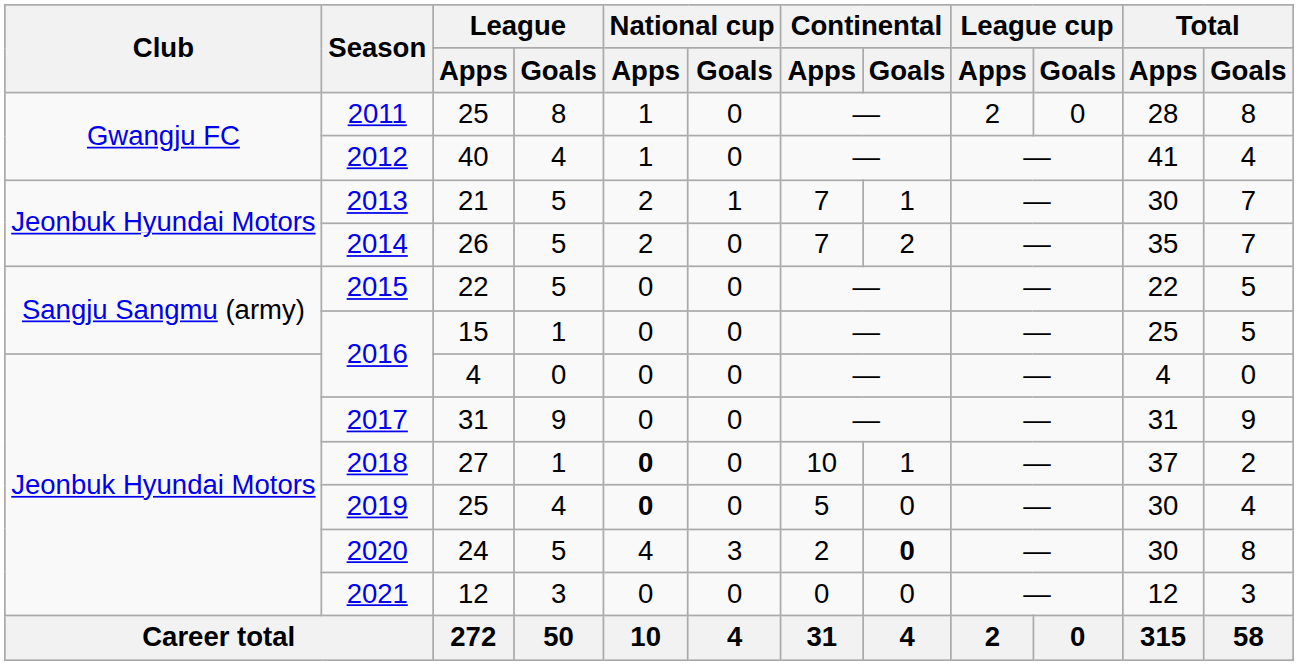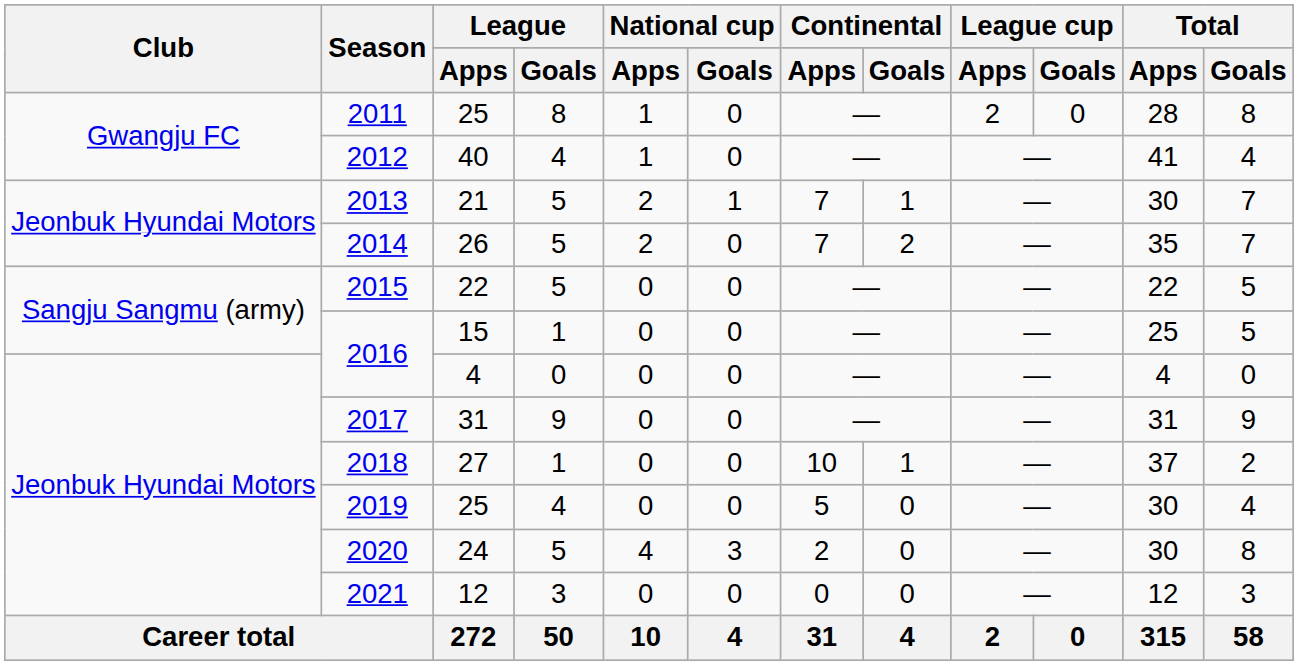(646, 462) bold -> (646, 462) normal
(646, 506) bold -> (646, 506) normal
(907, 550) bold -> (907, 550) normal
